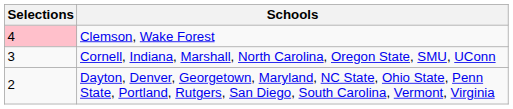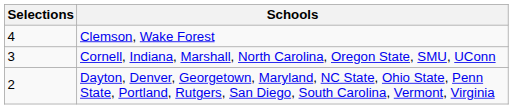(11, 36) pink background -> (11, 36) no background
